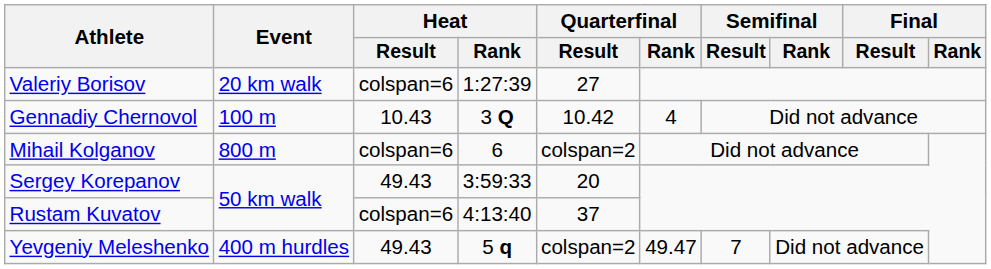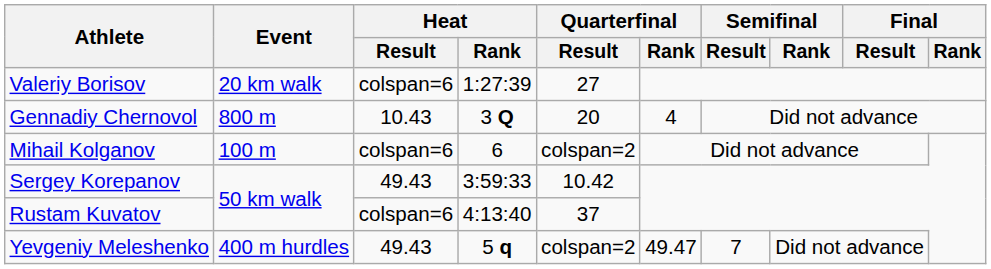(247, 117) 100 m -> (247, 117) 800 m
(588, 117) 10.42 -> (588, 117) 20
(247, 150) 800 m -> (247, 150) 100 m
(588, 182) 20 -> (588, 182) 10.42
